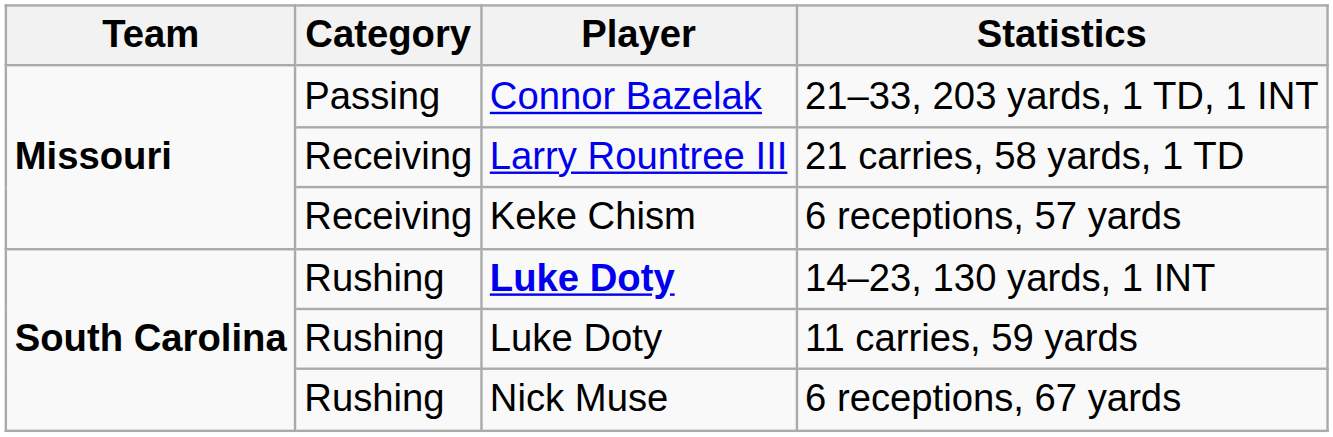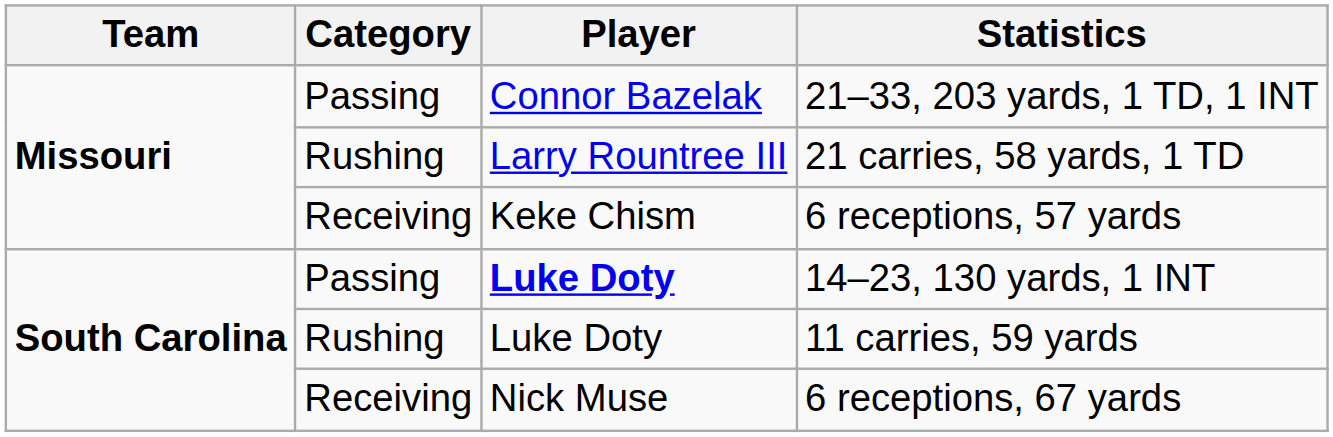(388, 156) Receiving -> (374, 156) Rushing
(374, 277) Rushing -> (372, 277) Passing
(374, 398) Rushing -> (388, 398) Receiving
